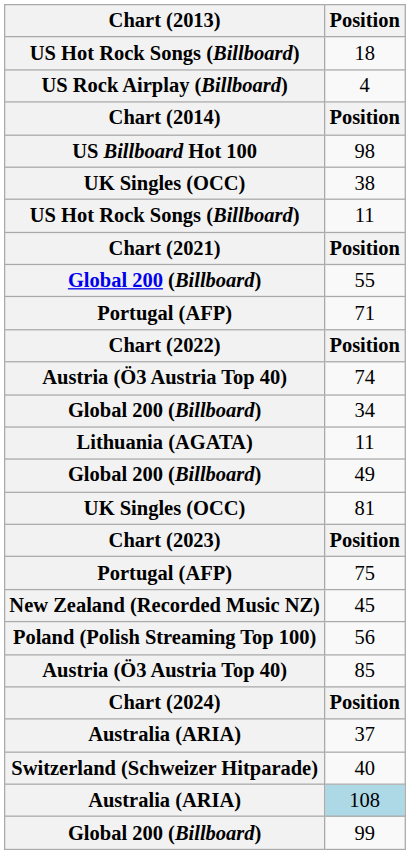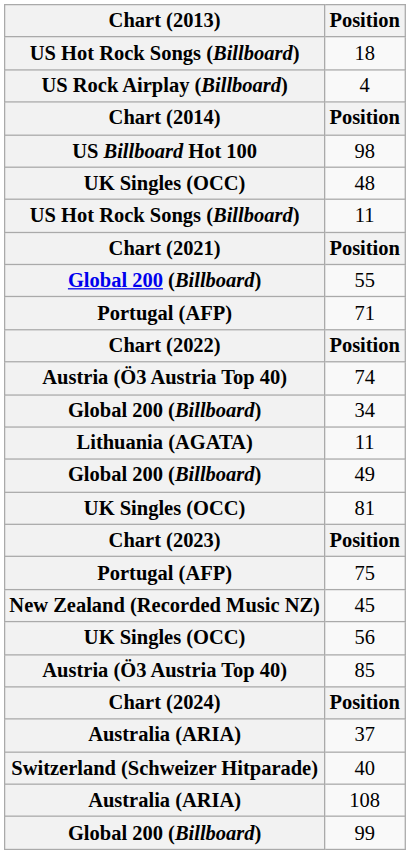(365, 183) 38 -> (365, 183) 48
(165, 637) Poland (Polish Streaming Top 100) -> (165, 637) UK Singles (OCC)
(365, 800) lightblue background -> (365, 800) no background
